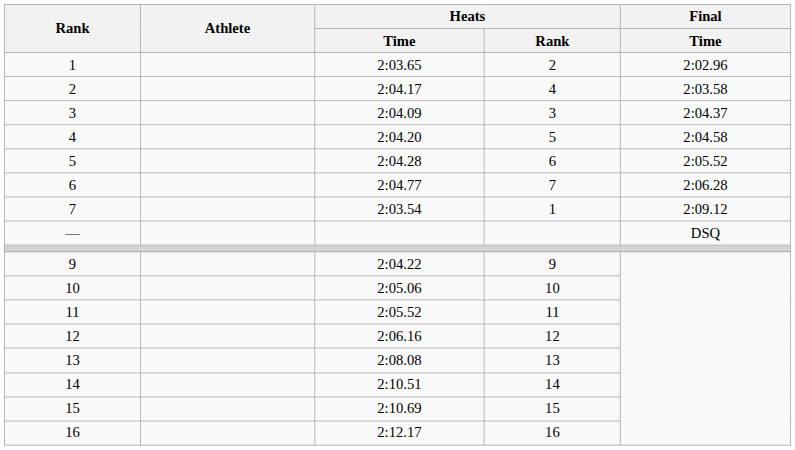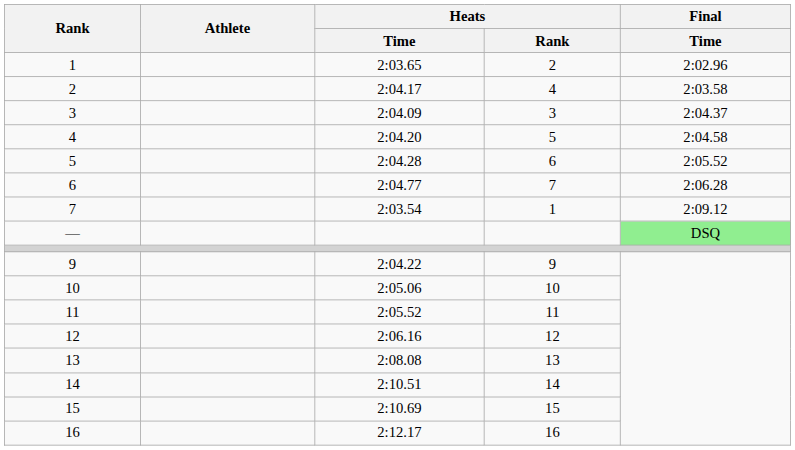(705, 233) no background -> (705, 233) lightgreen background
